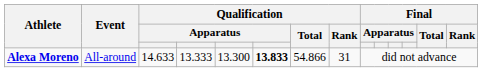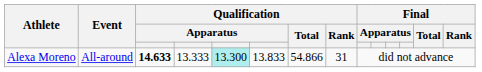(43, 57) bold -> (41, 57) normal
(158, 57) normal -> (155, 57) bold
(234, 57) no background -> (231, 57) paleturquoise background
(272, 57) bold -> (269, 57) normal
